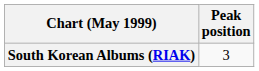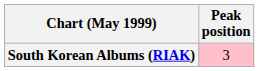(226, 54) no background -> (226, 54) pink background
